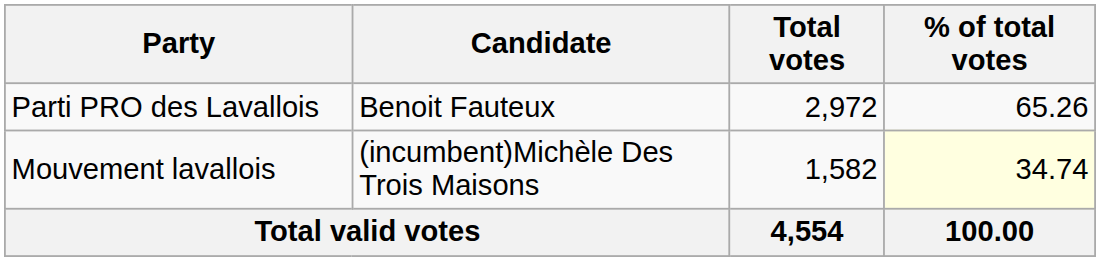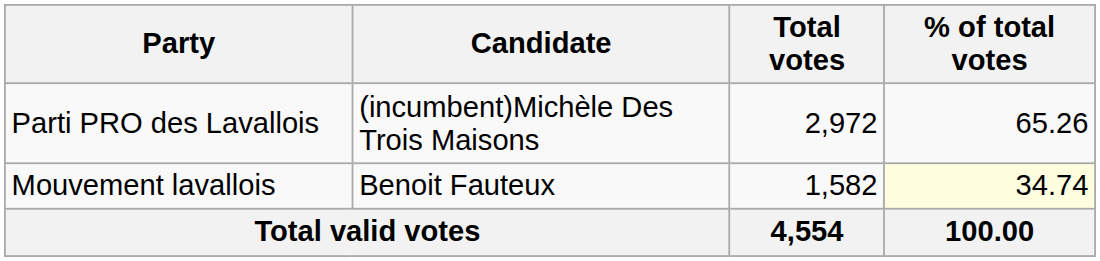(457, 106) Benoit Fauteux -> (516, 122) (incumbent)Michèle Des Trois Maisons
(516, 169) (incumbent)Michèle Des Trois Maisons -> (457, 185) Benoit Fauteux
